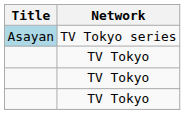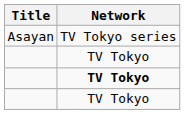(31, 36) lightblue background -> (31, 36) no background
(118, 78) normal -> (118, 78) bold
